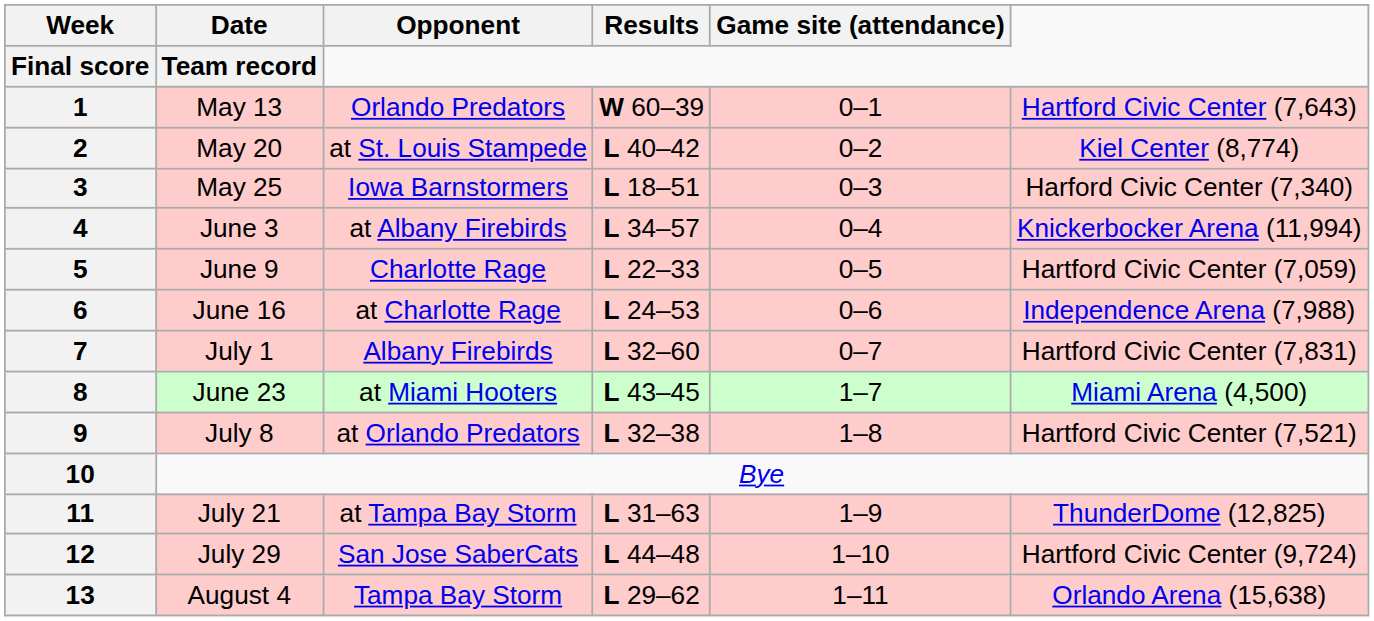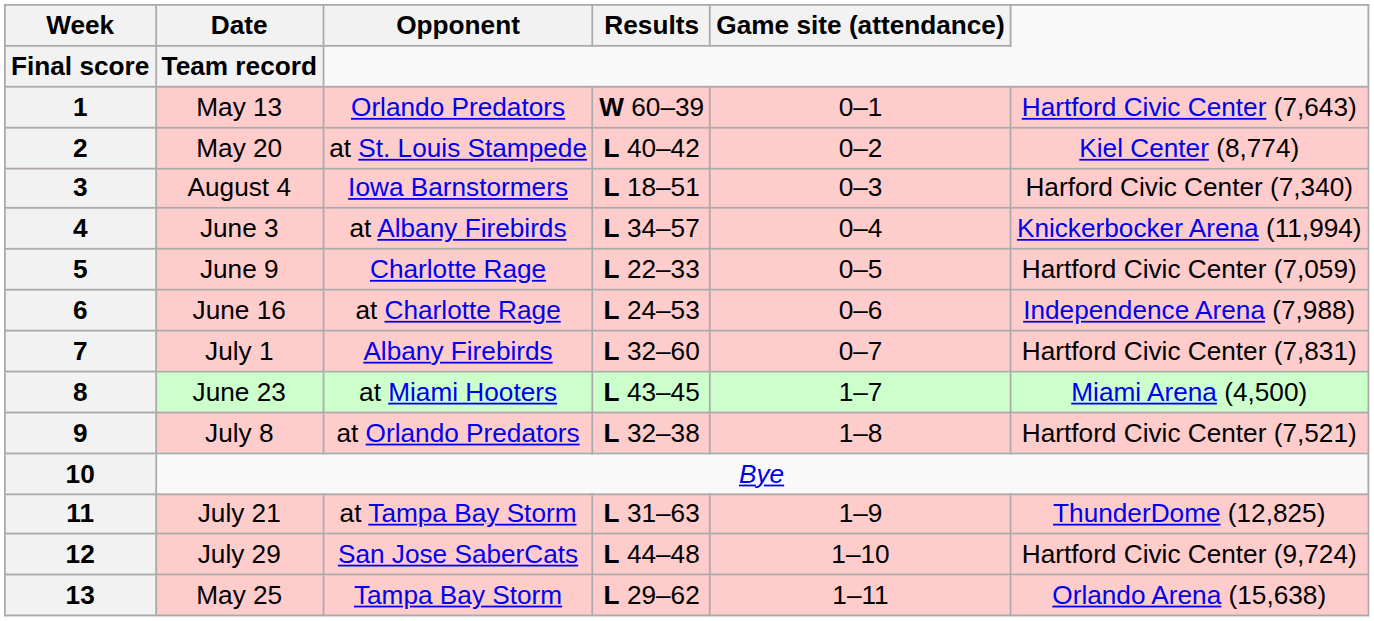(239, 188) May 25 -> (239, 188) August 4
(239, 595) August 4 -> (239, 595) May 25
